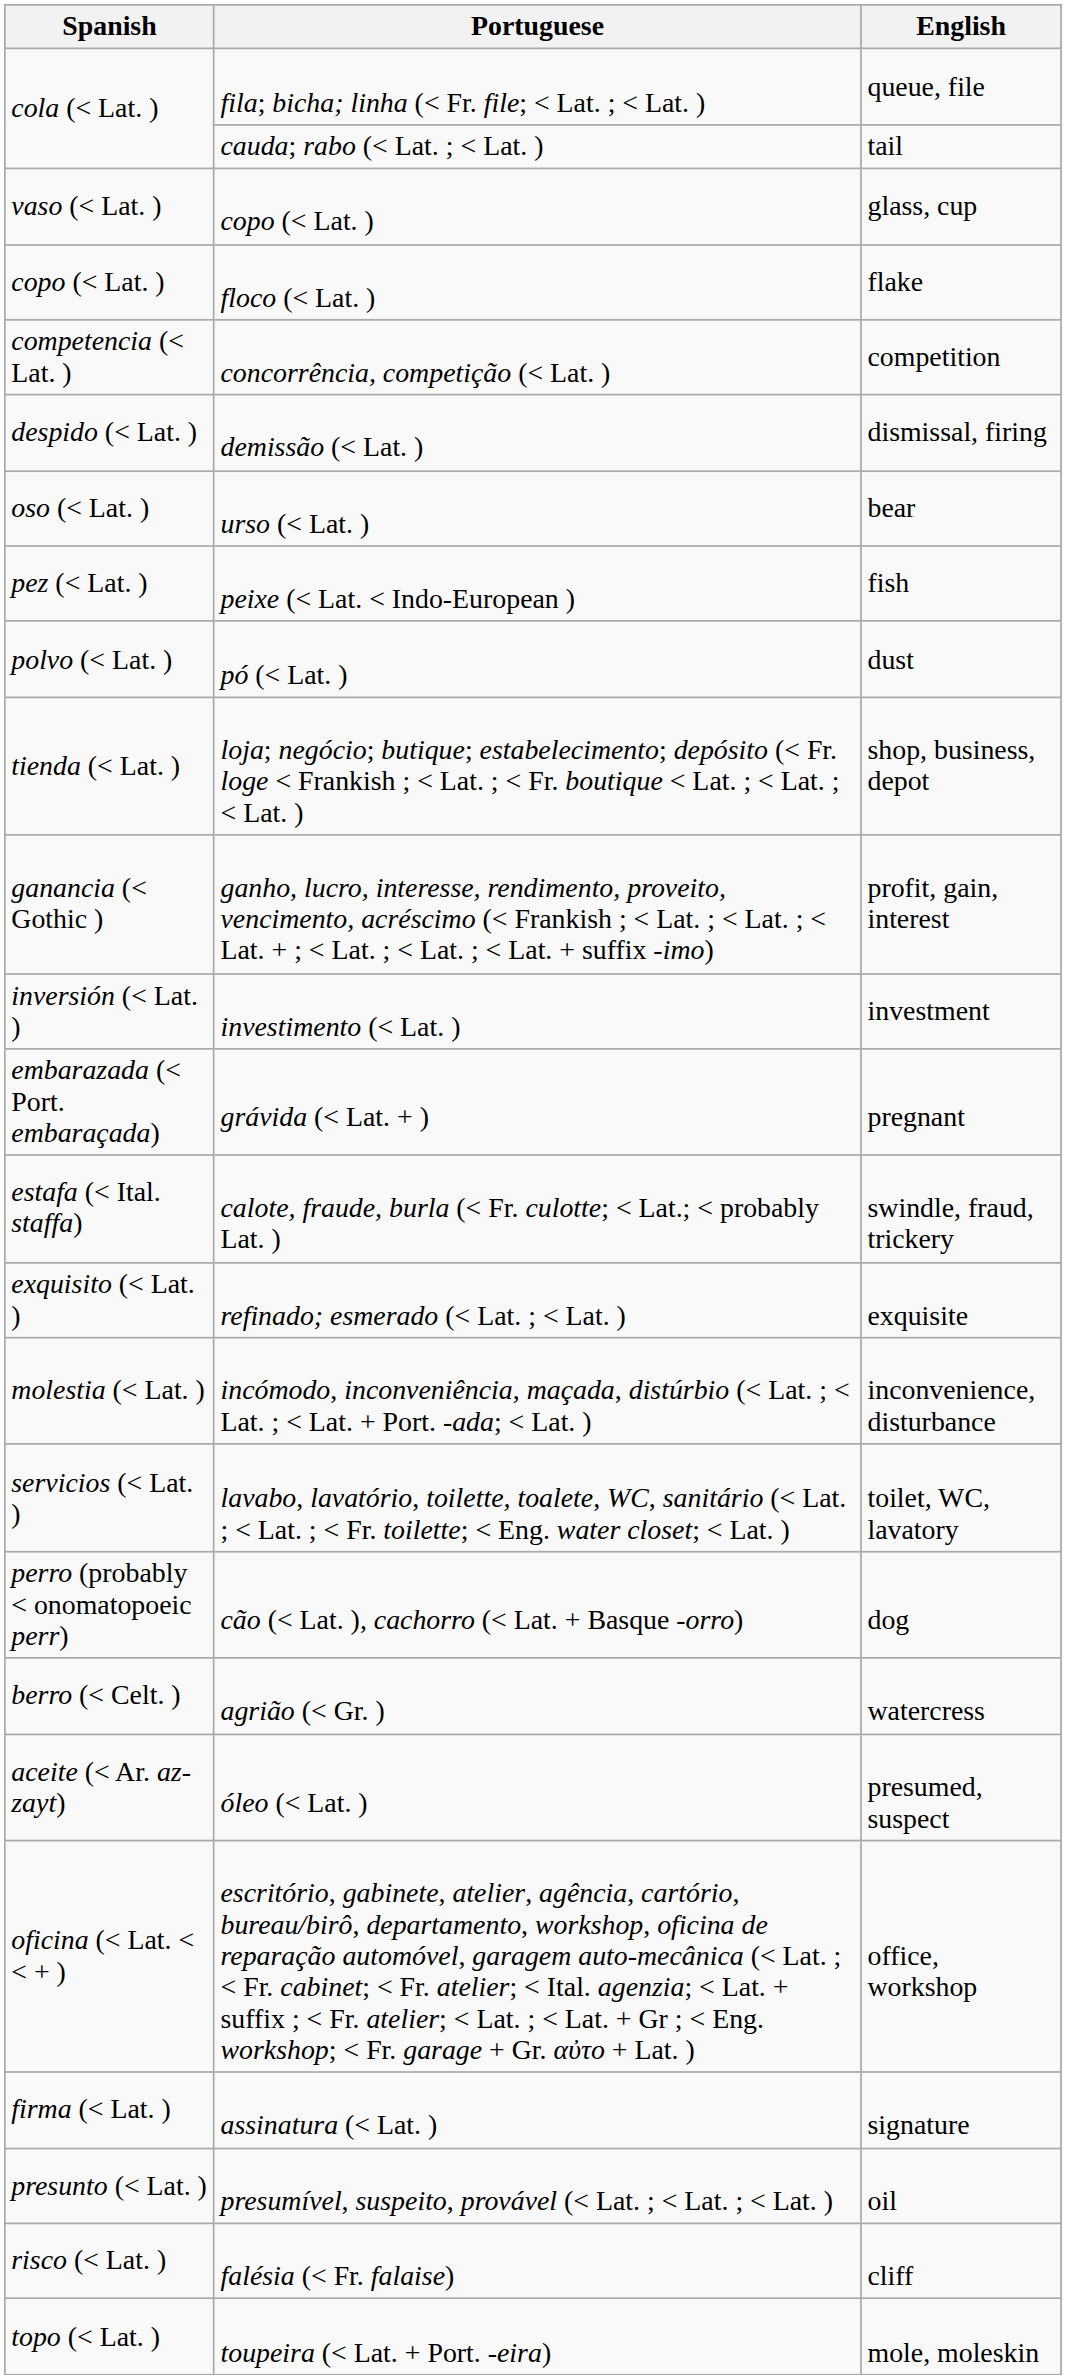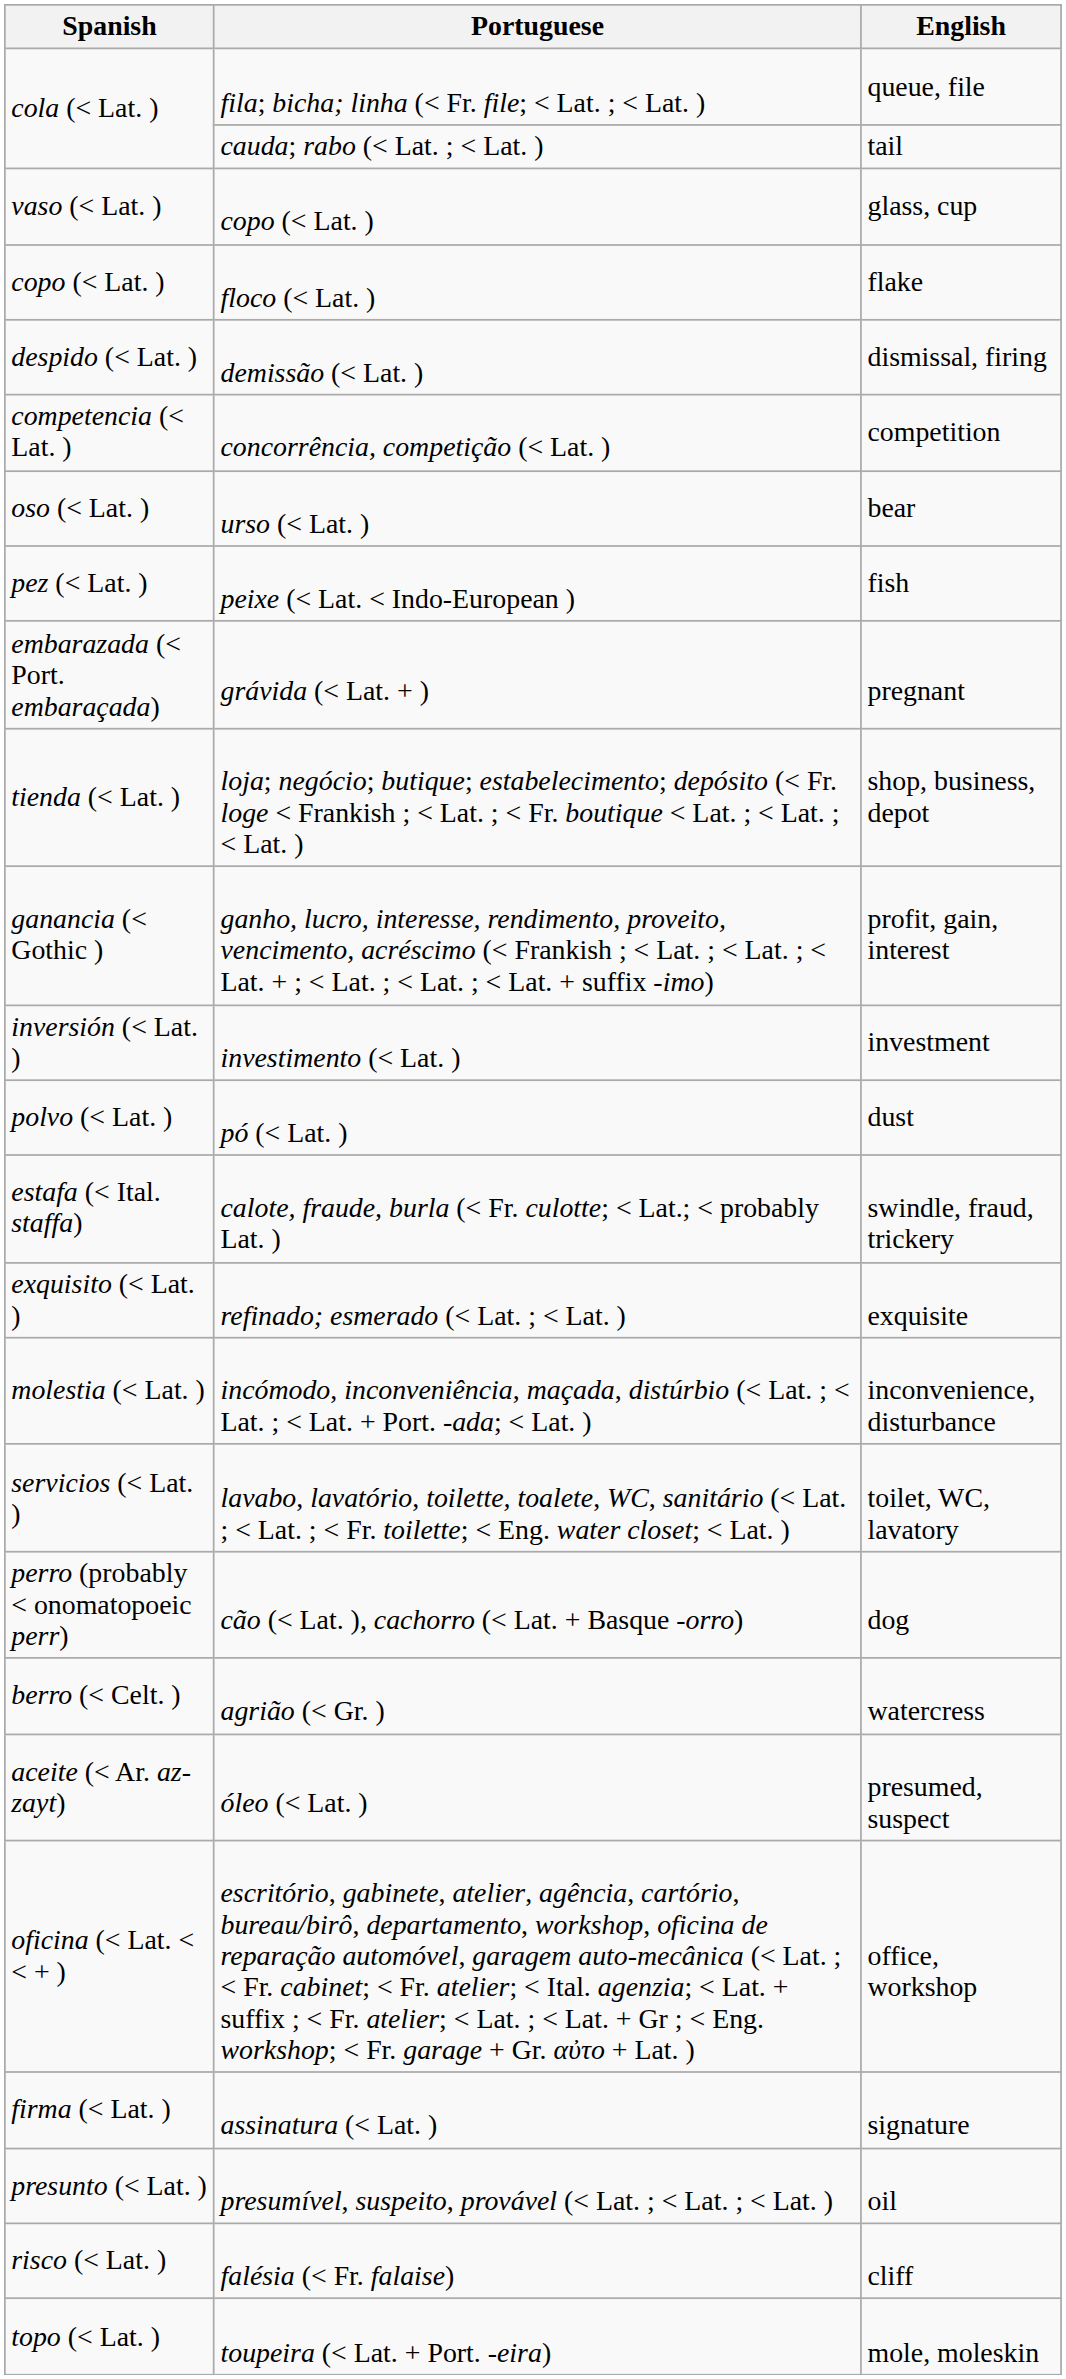rows swapped: (415, 372) <-> (322, 448)
rows swapped: (284, 674) <-> (325, 1117)
